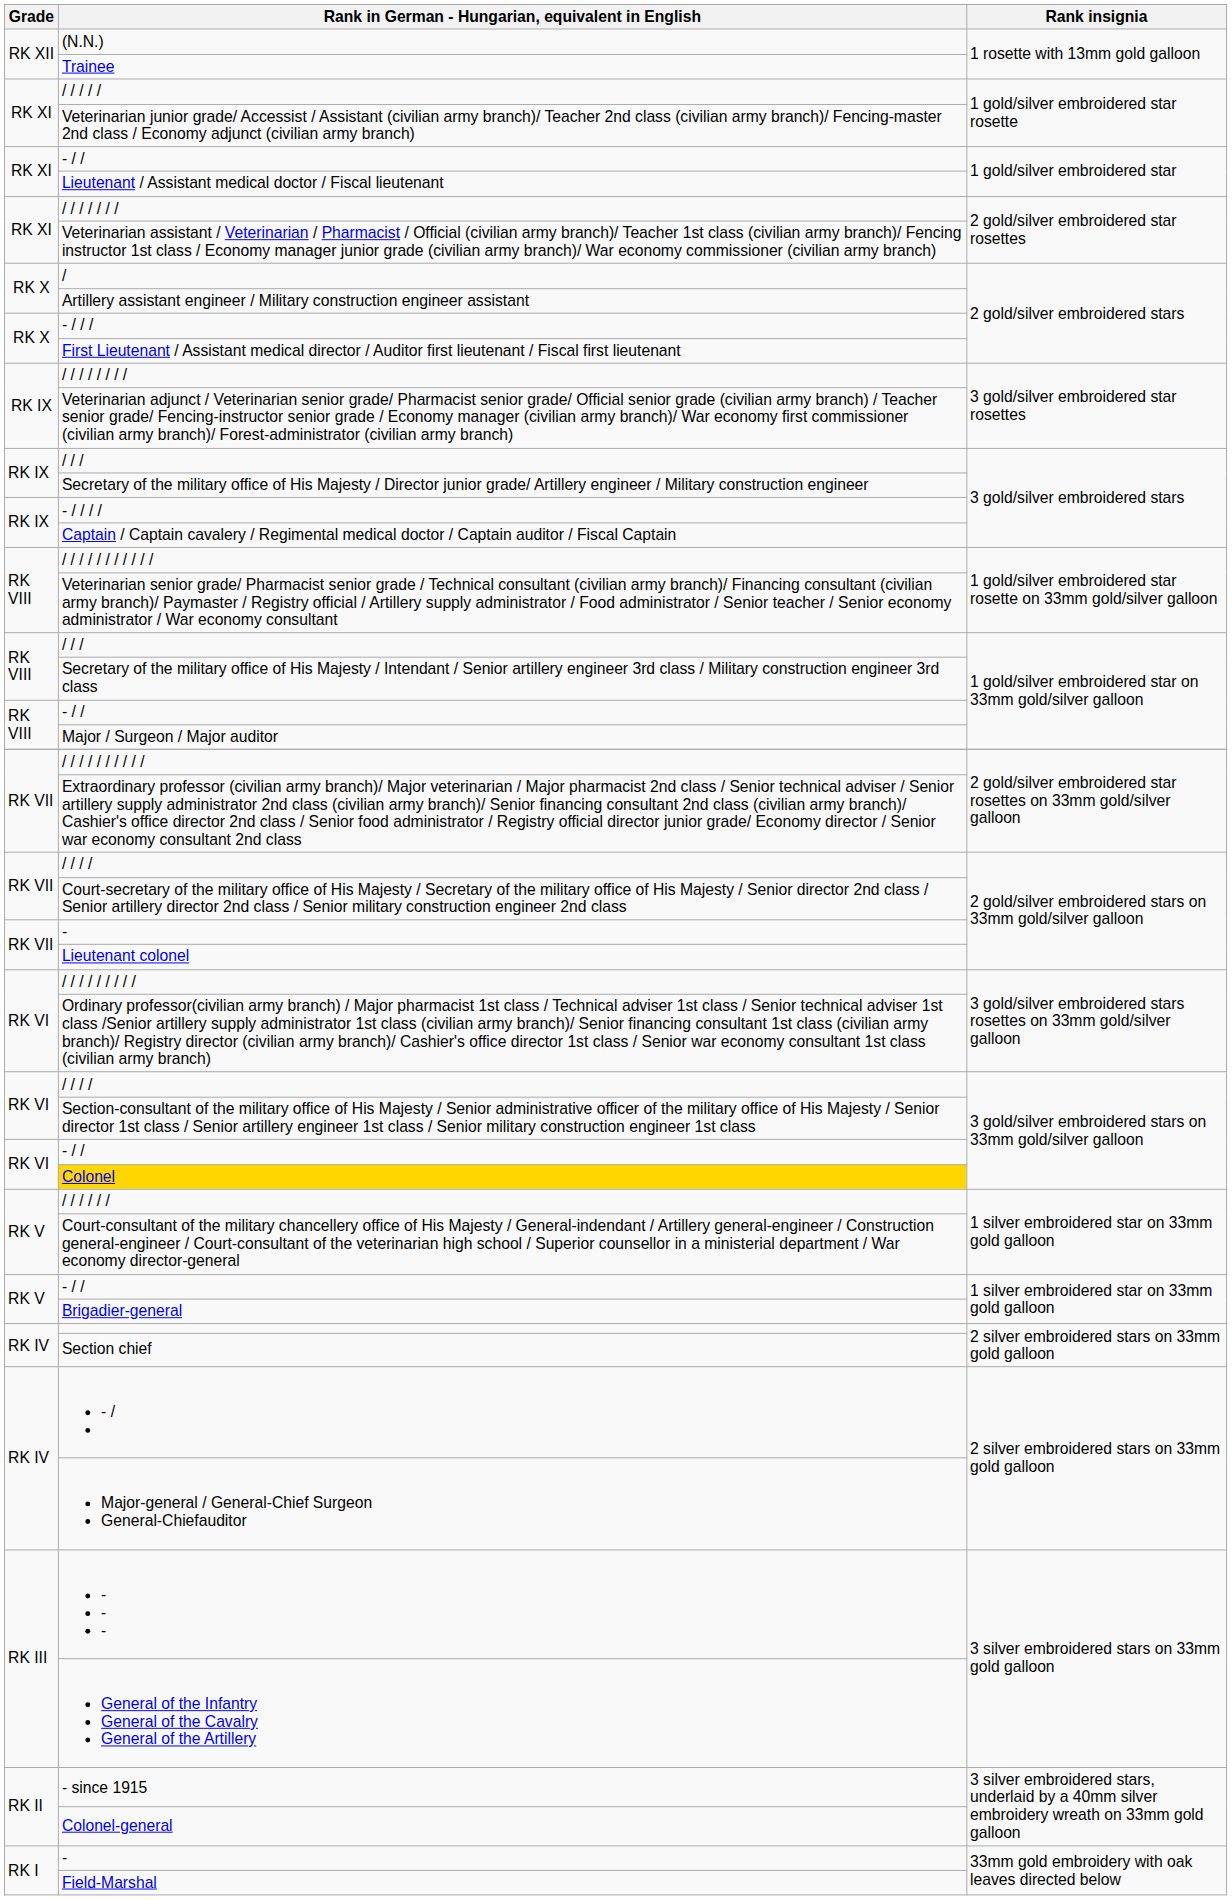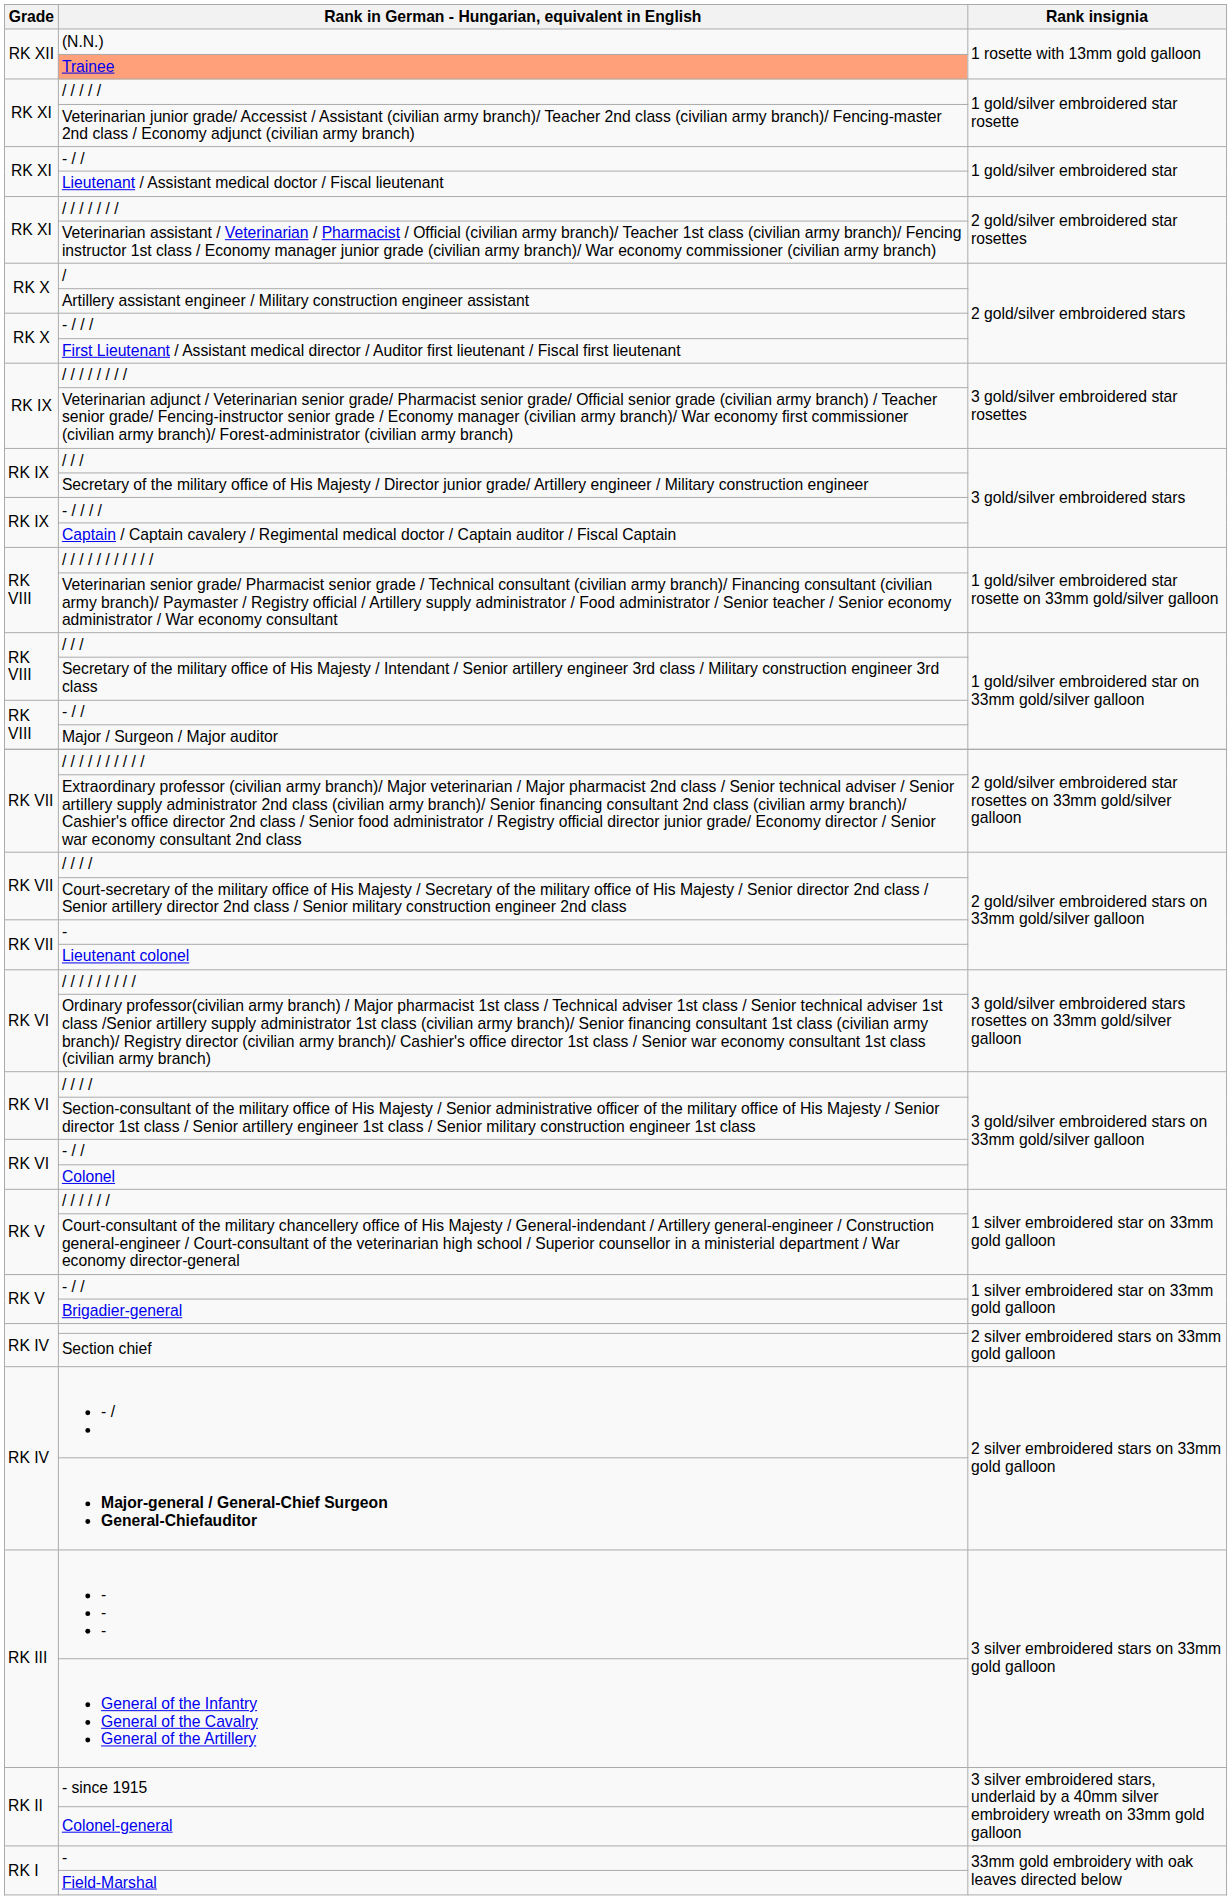(88, 66) no background -> (88, 66) lightsalmon background
(88, 1176) gold background -> (88, 1176) no background
(512, 1513) normal -> (513, 1513) bold
